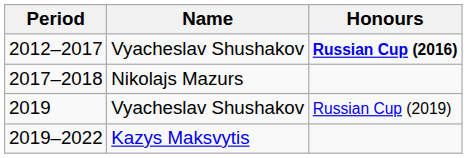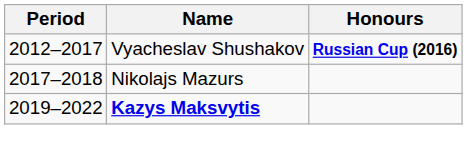- row: (30, 108)
(180, 138) normal -> (186, 108) bold
